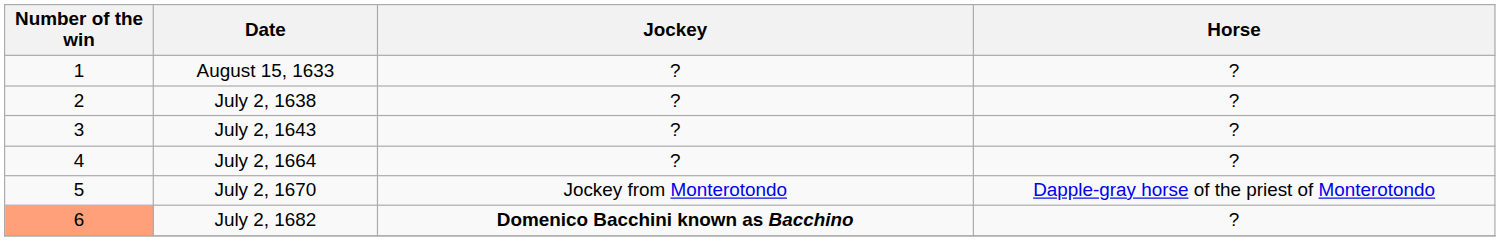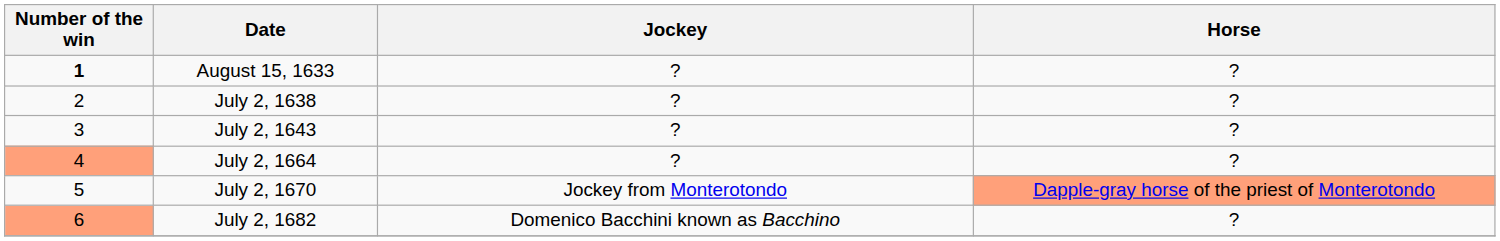(79, 70) normal -> (79, 70) bold
(79, 160) no background -> (79, 160) lightsalmon background
(1234, 190) no background -> (1234, 190) lightsalmon background
(675, 220) bold -> (675, 220) normal
